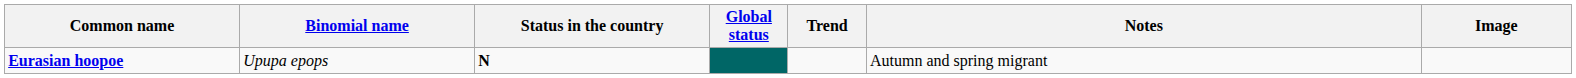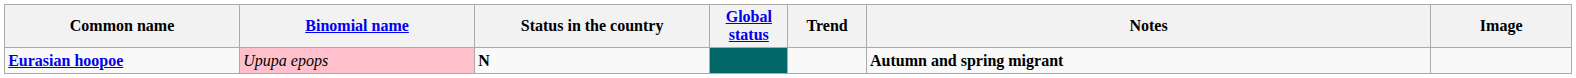(286, 60) no background -> (286, 60) pink background
(959, 60) normal -> (967, 60) bold
